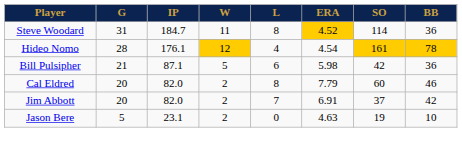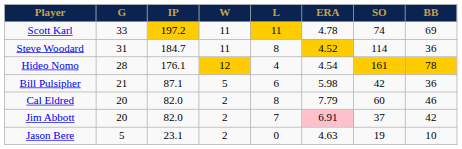+ row: (50, 30)
(328, 100) no background -> (328, 118) pink background
